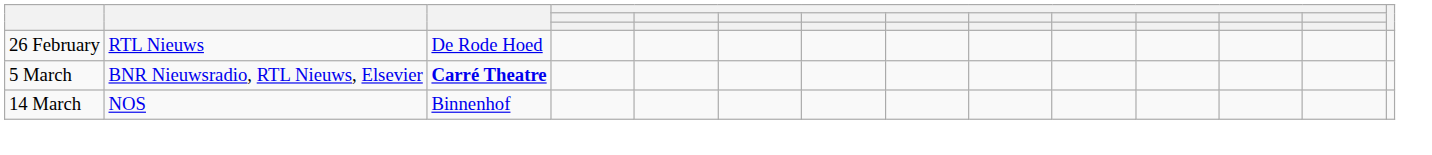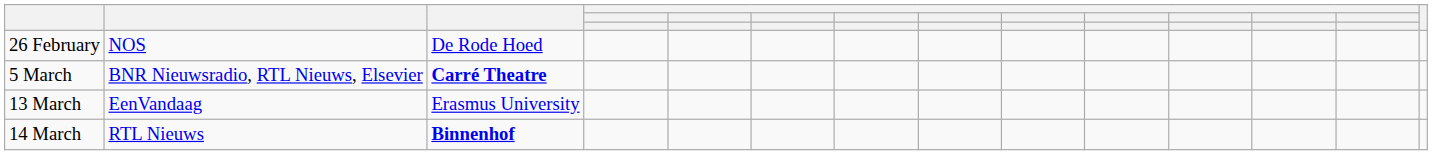(156, 45) RTL Nieuws -> (127, 45) NOS
+ row: (45, 104)
(127, 104) NOS -> (156, 134) RTL Nieuws
(471, 104) normal -> (473, 134) bold
